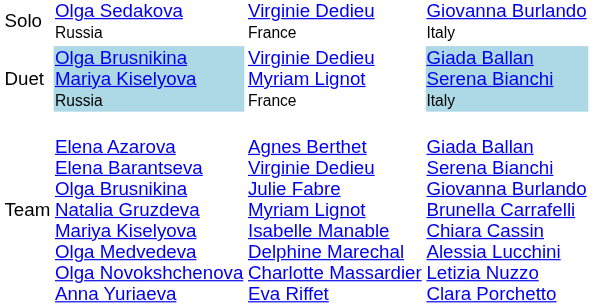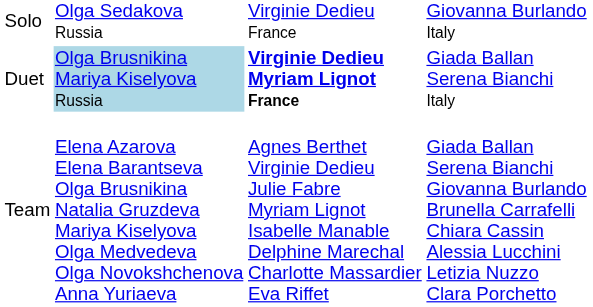(311, 78) normal -> (316, 78) bold
(490, 78) lightblue background -> (490, 78) no background
